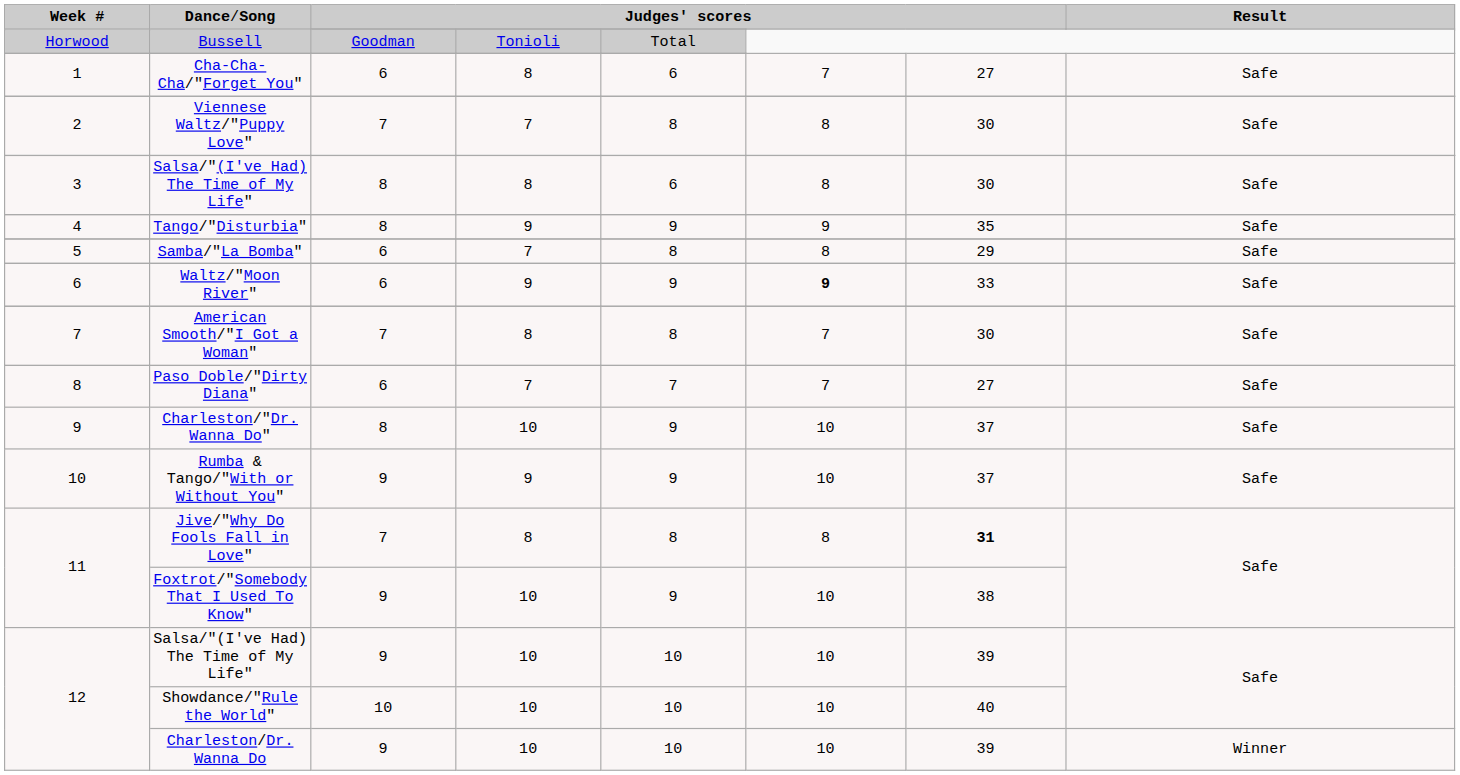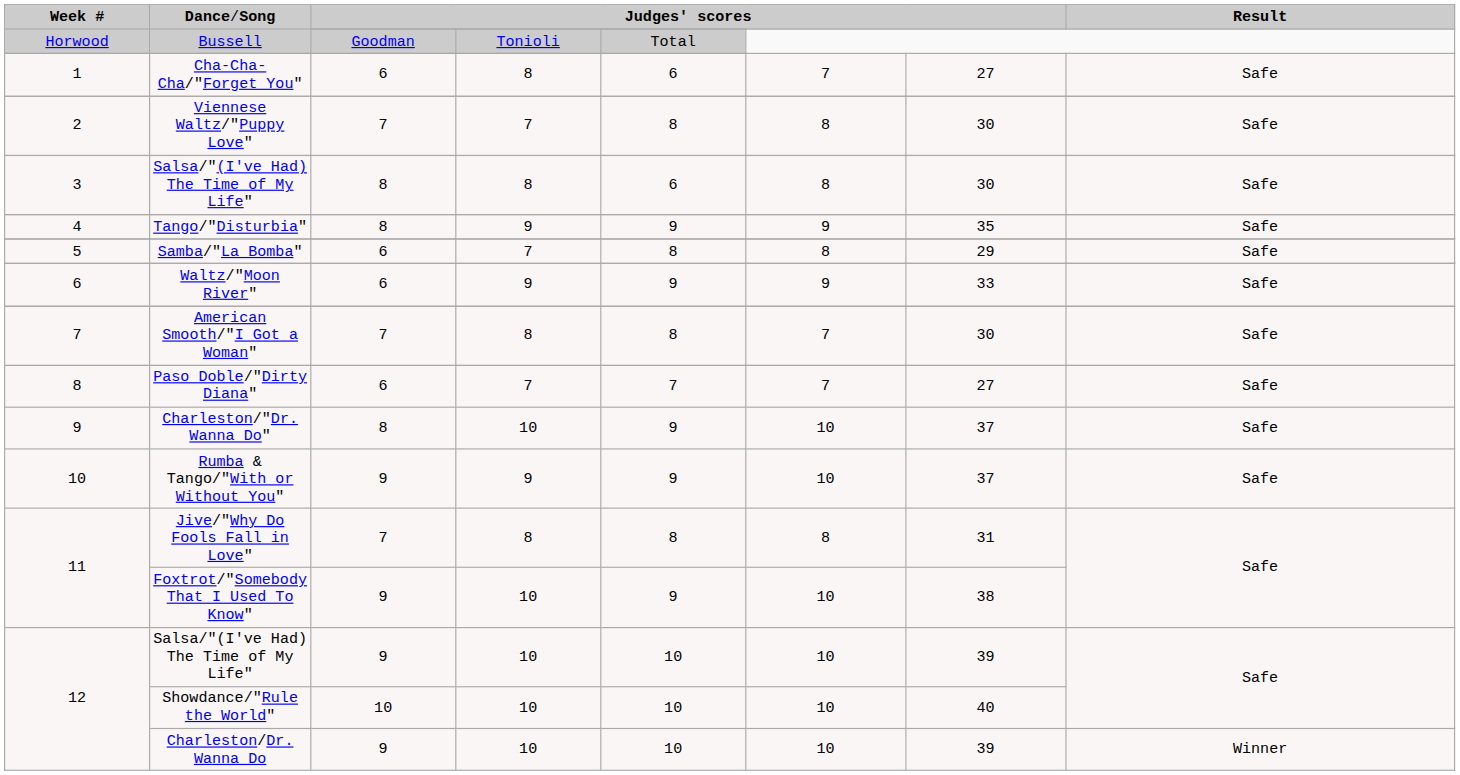(826, 285) bold -> (826, 285) normal
(986, 538) bold -> (986, 538) normal
